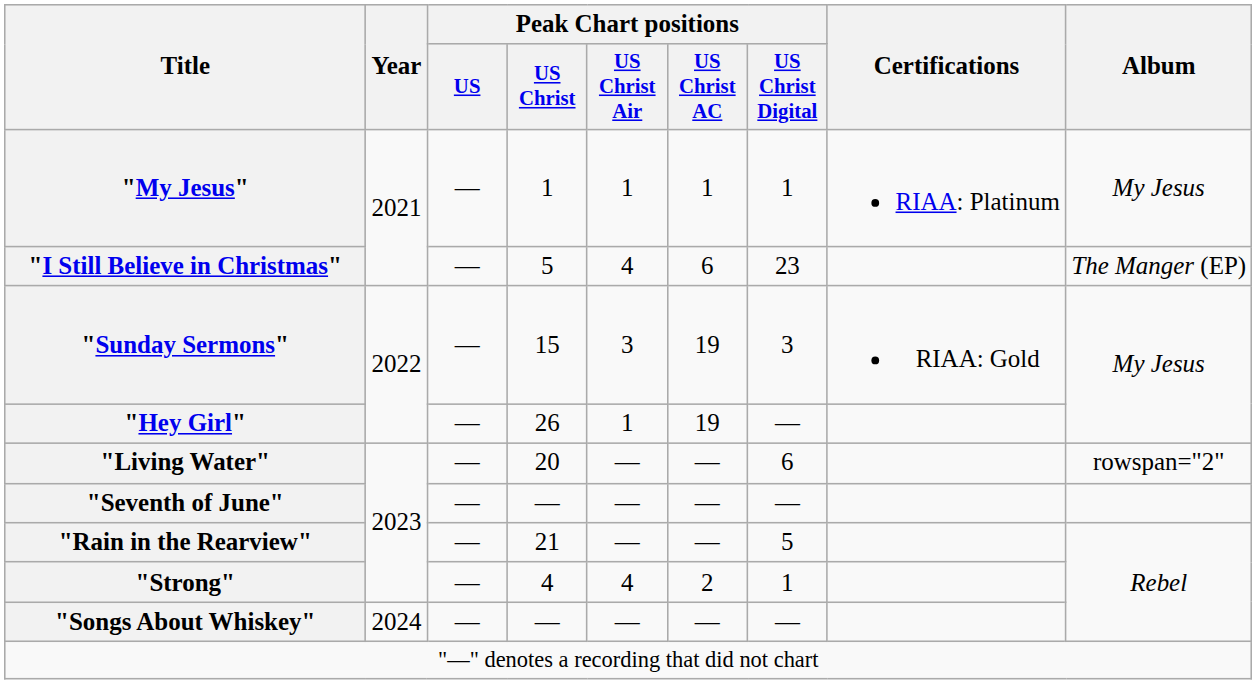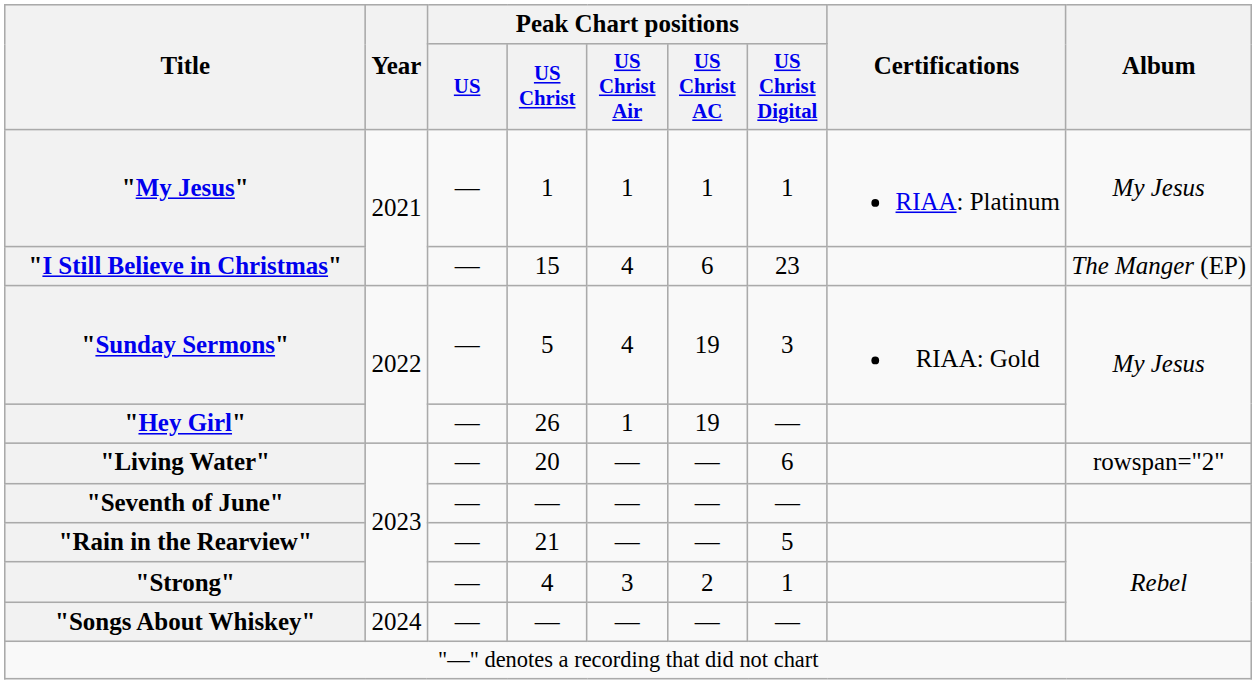(547, 266) 5 -> (547, 266) 15
(547, 344) 15 -> (547, 344) 5
(627, 344) 3 -> (627, 344) 4
(627, 581) 4 -> (627, 581) 3
